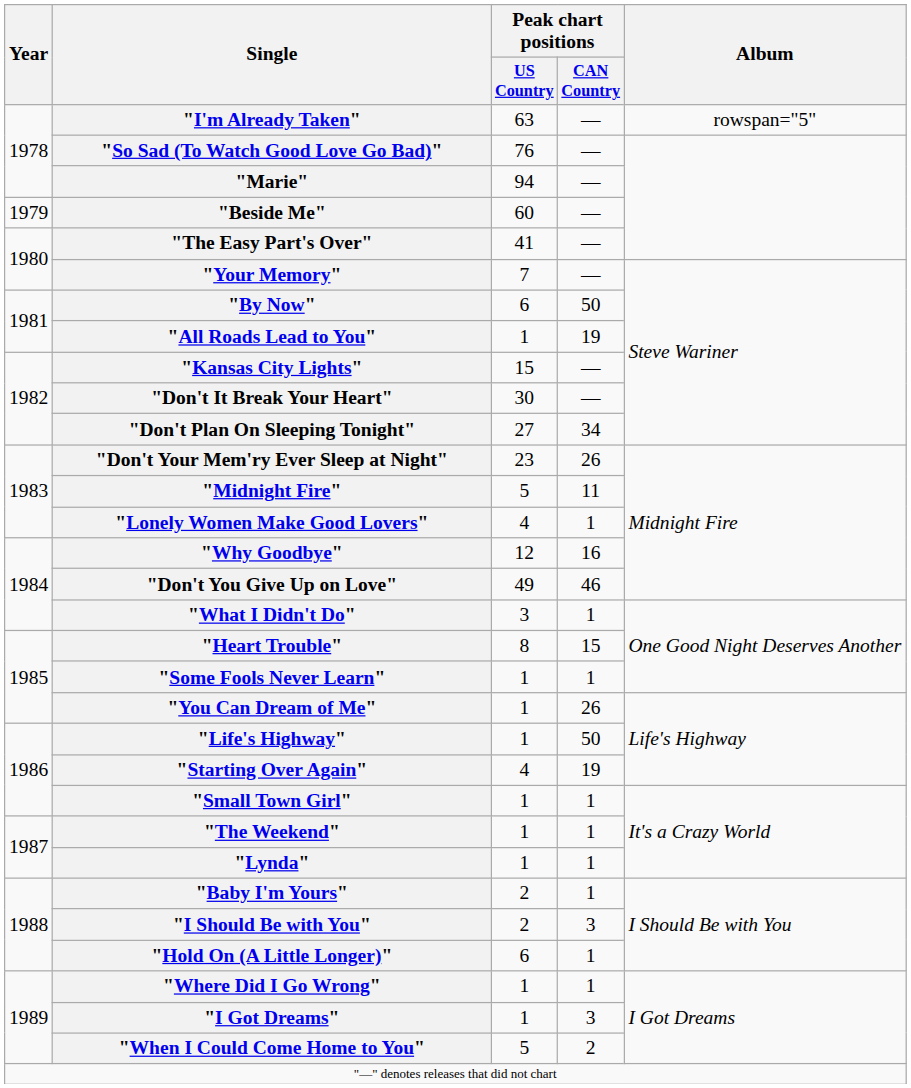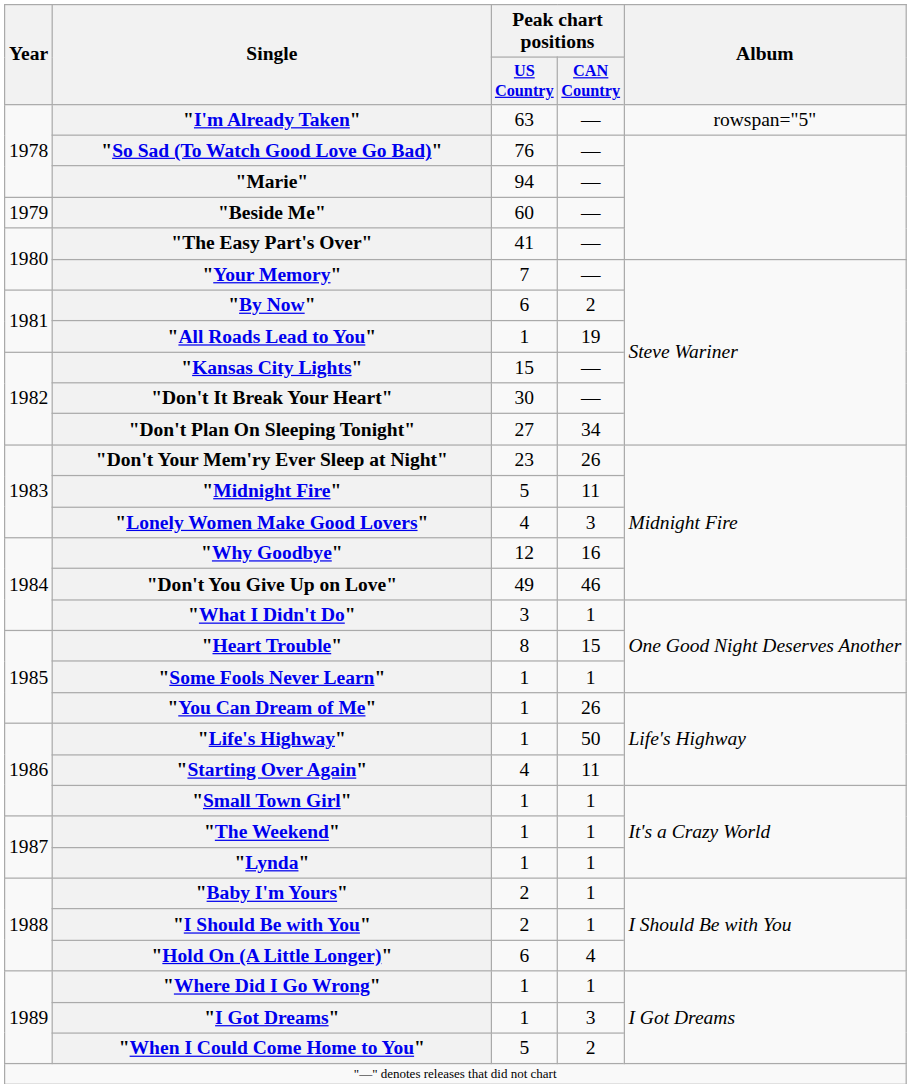(591, 305) 50 -> (591, 305) 2
(591, 522) 1 -> (591, 522) 3
(591, 769) 19 -> (591, 769) 11
(591, 924) 3 -> (591, 924) 1
(591, 955) 1 -> (591, 955) 4
